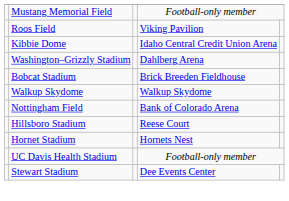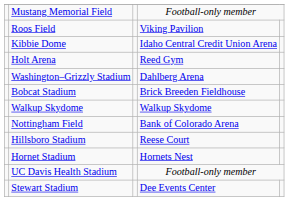+ row: (34, 60)
